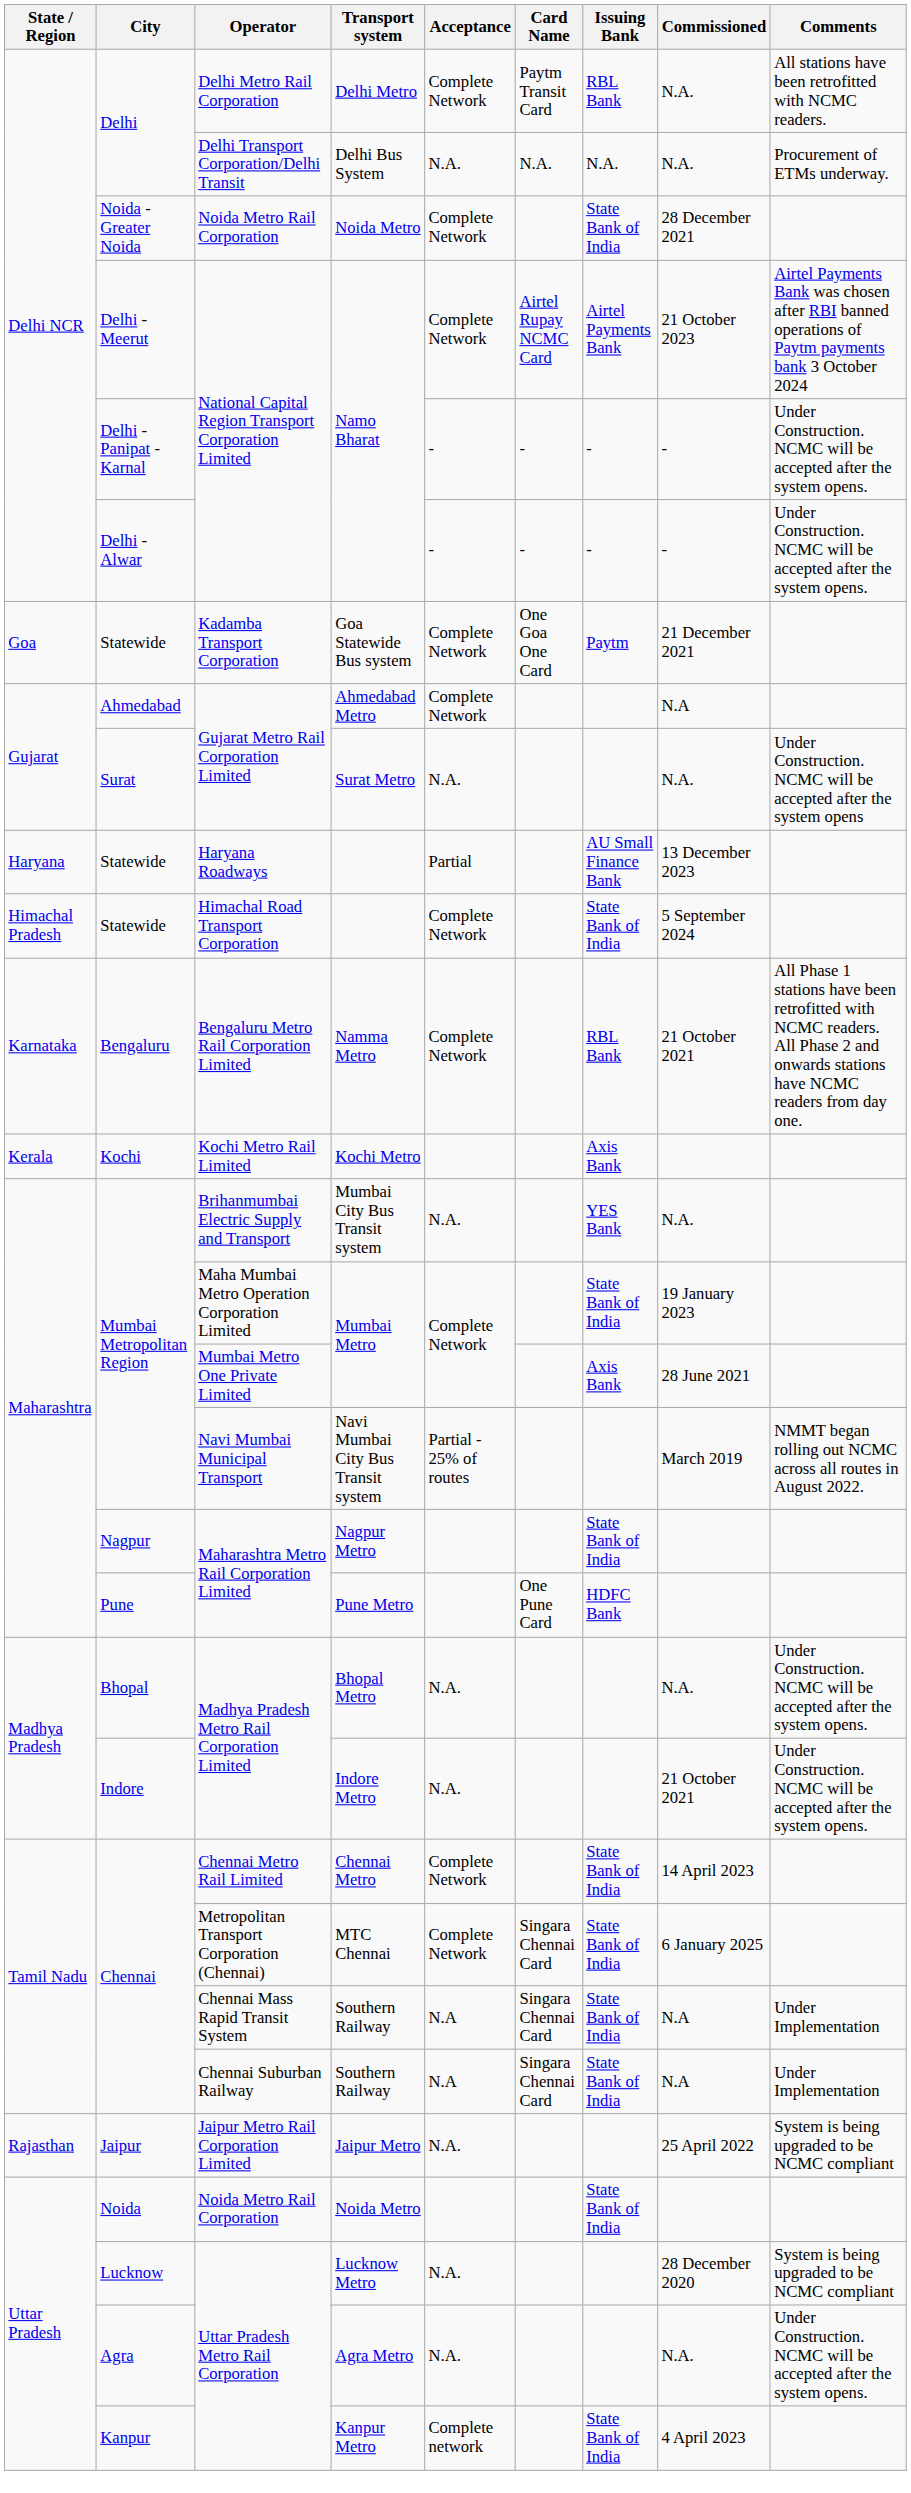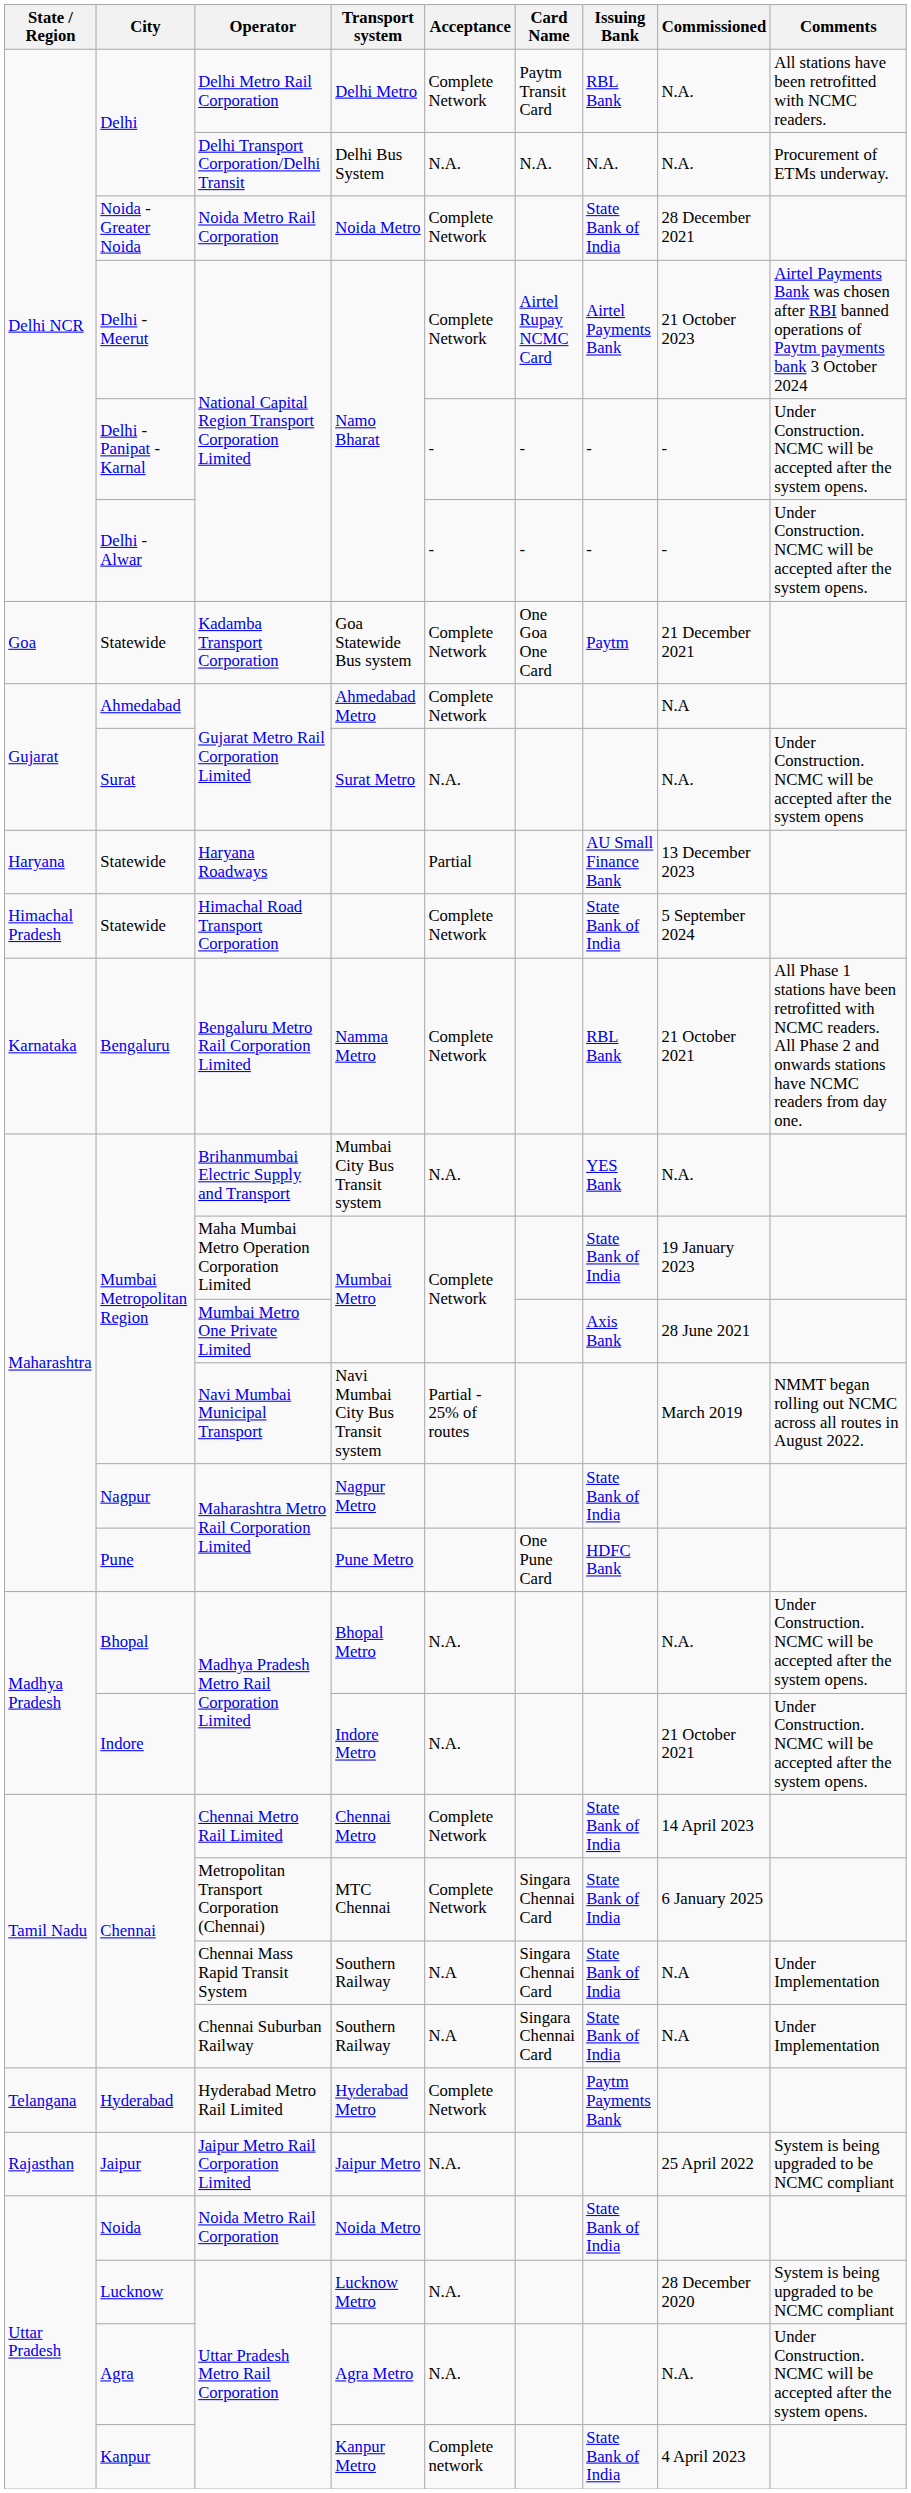- row: (257, 1156)
+ row: (257, 2100)
